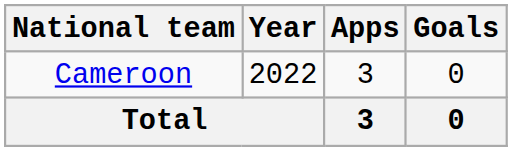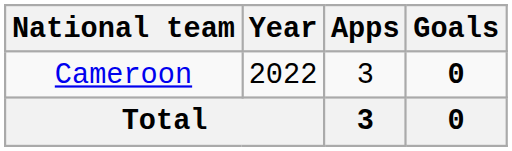(456, 75) normal -> (456, 75) bold
